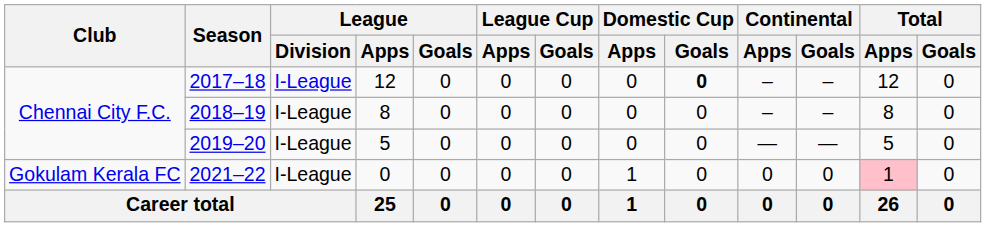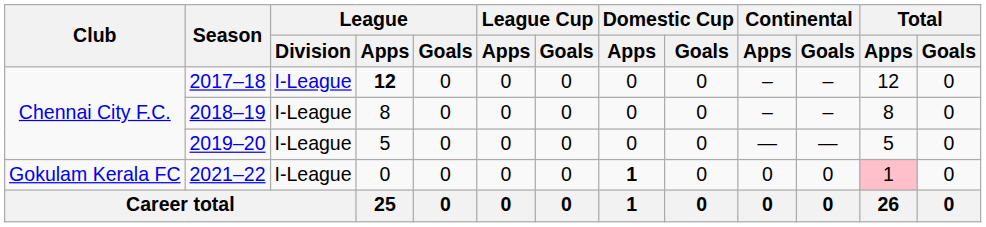(385, 81) normal -> (385, 81) bold
(702, 81) bold -> (702, 81) normal
(632, 174) normal -> (632, 174) bold
